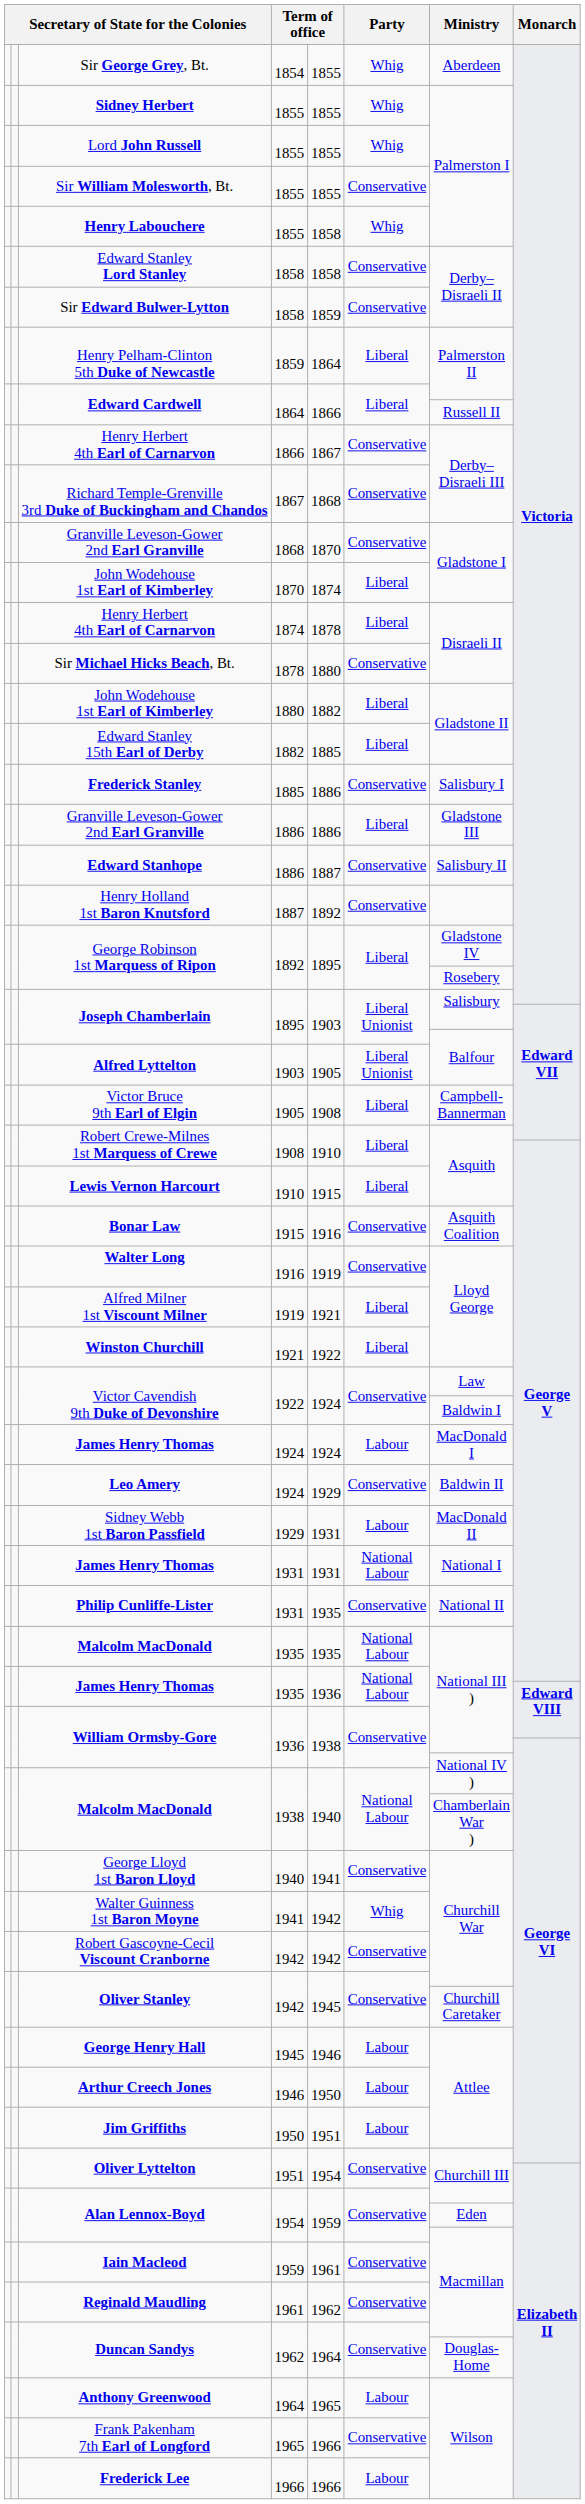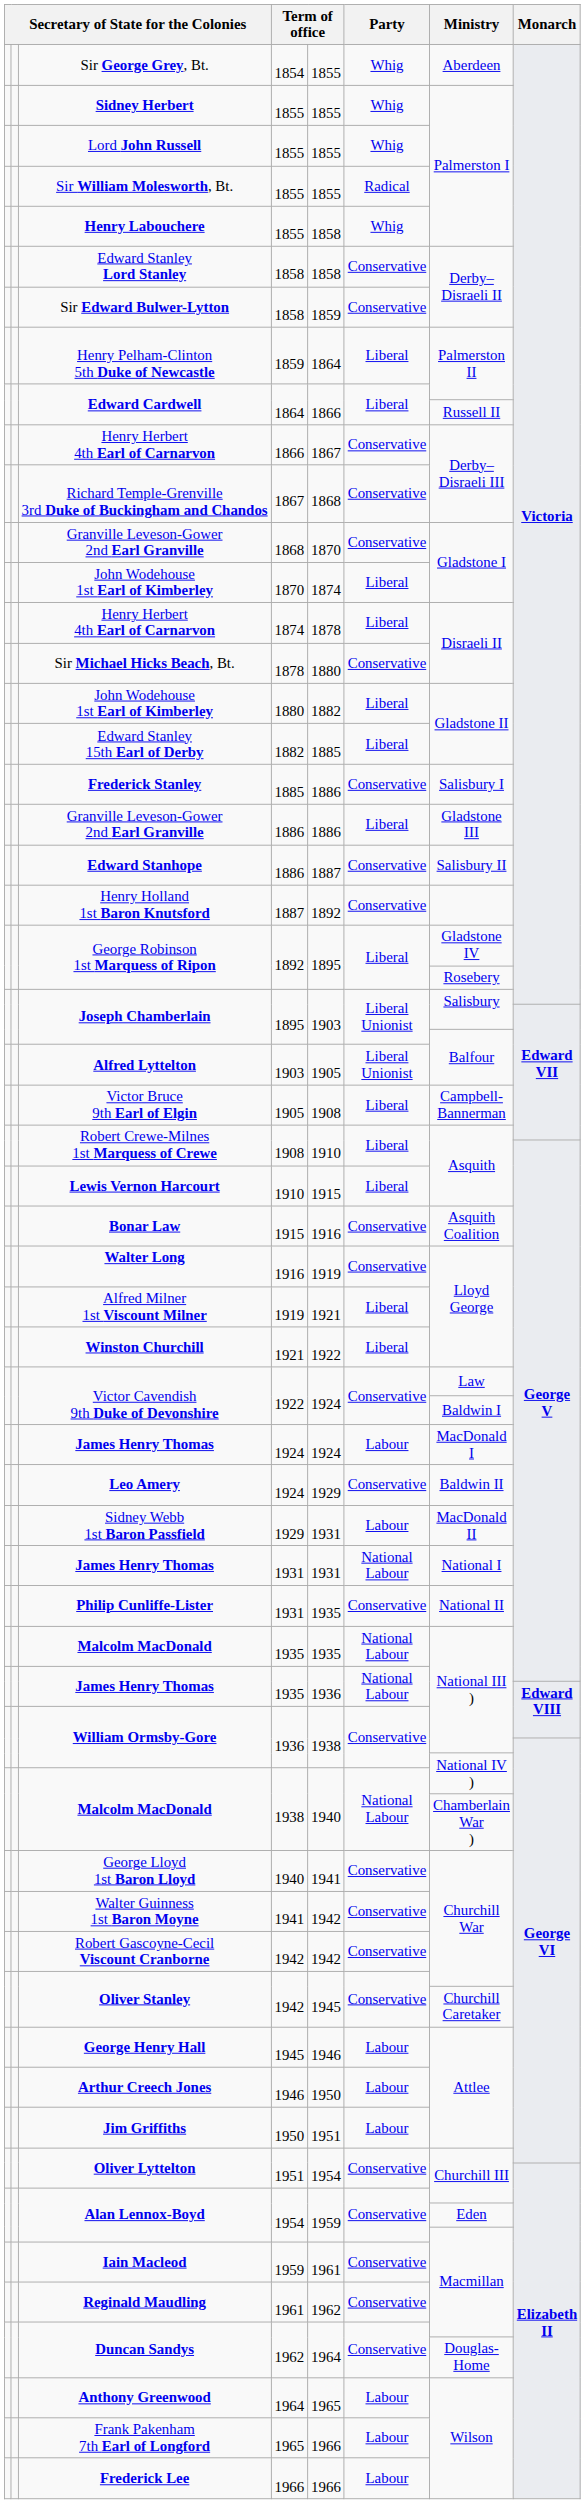(387, 186) Conservative -> (387, 186) Radical
(387, 1911) Whig -> (387, 1911) Conservative
(387, 2438) Conservative -> (387, 2438) Labour
